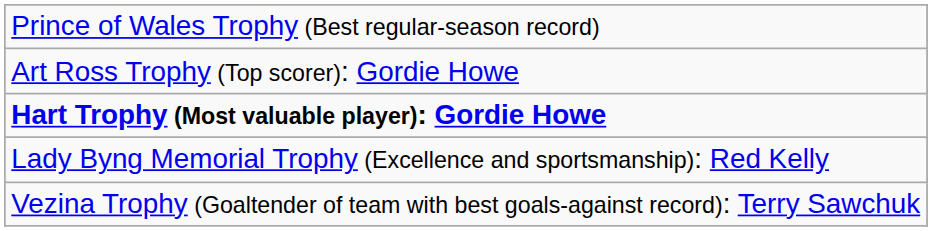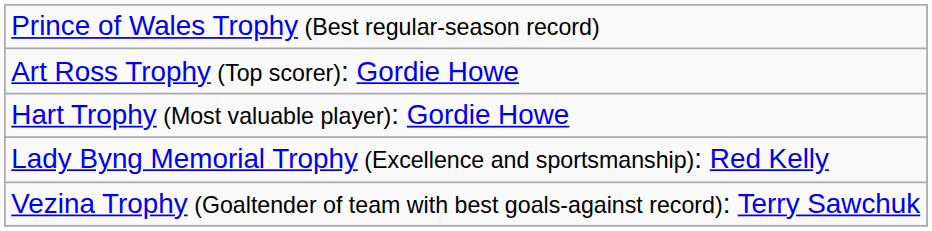(309, 114) bold -> (290, 114) normal
